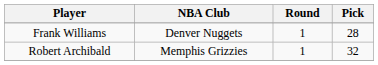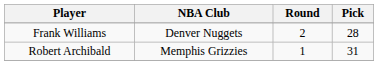(302, 32) 1 -> (302, 32) 2
(353, 51) 32 -> (353, 51) 31
